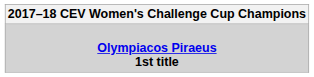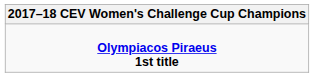(157, 55) lightgrey background -> (157, 55) no background
